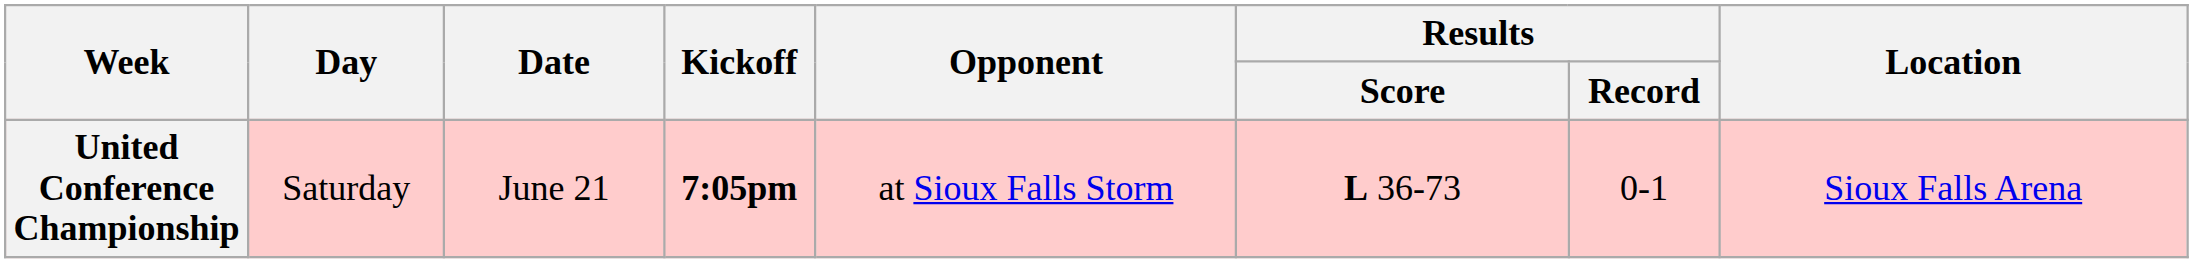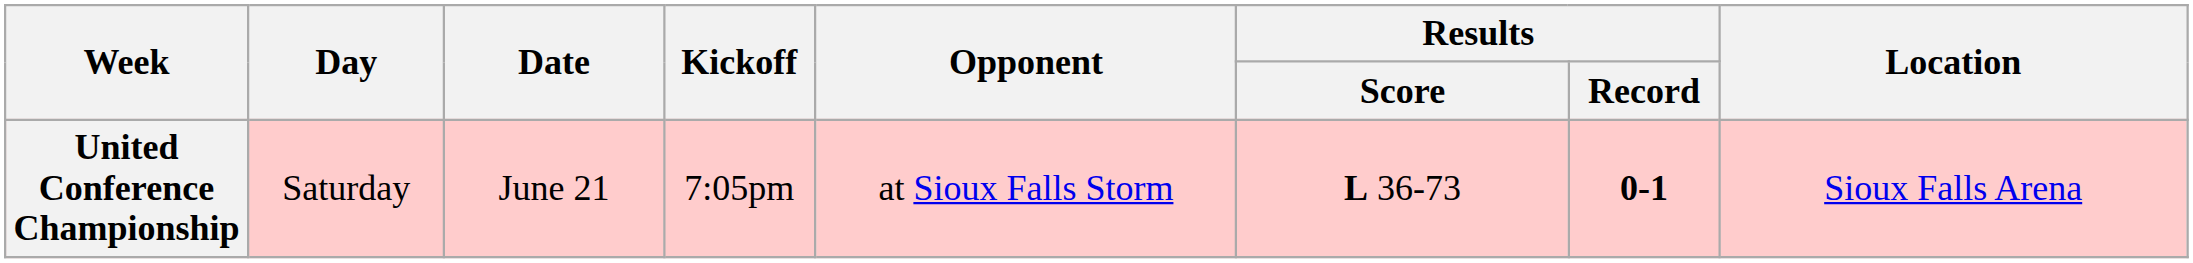(739, 187) bold -> (739, 187) normal
(1644, 187) normal -> (1644, 187) bold
